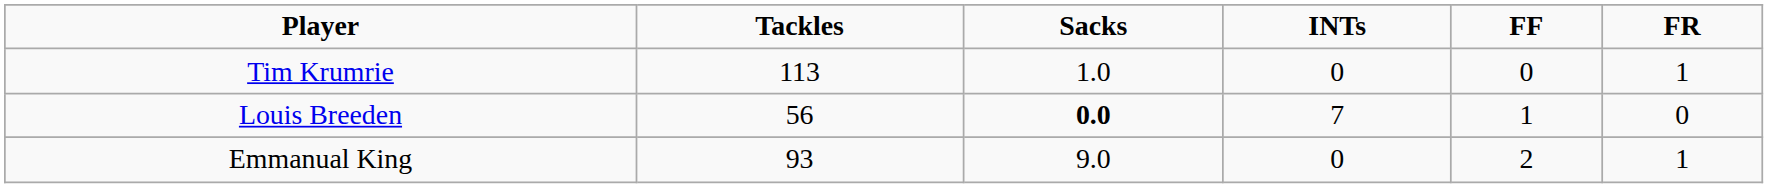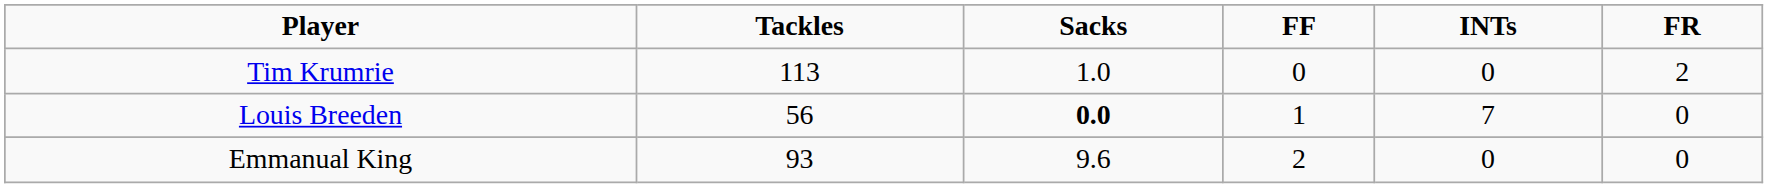columns swapped: (1337, 26) <-> (1526, 26)
(1682, 70) 1 -> (1682, 70) 2
(1093, 159) 9.0 -> (1093, 159) 9.6
(1682, 159) 1 -> (1682, 159) 0
